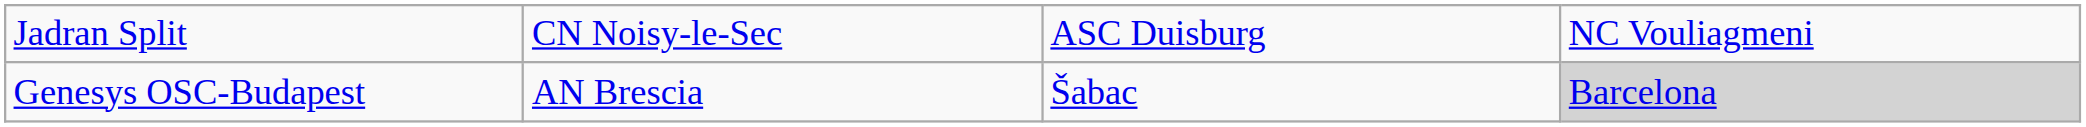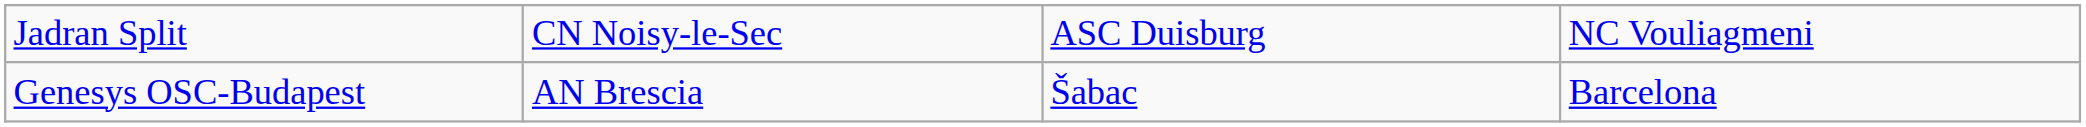(1643, 91) lightgrey background -> (1643, 91) no background
